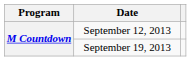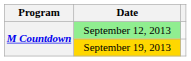(127, 30) no background -> (127, 30) lightgreen background
(127, 47) no background -> (127, 47) gold background
